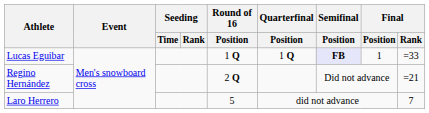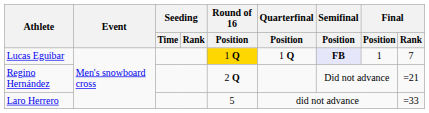(232, 56) no background -> (232, 56) gold background
(411, 56) =33 -> (411, 56) 7
(411, 101) 7 -> (411, 101) =33
